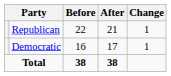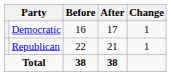rows swapped: (36, 29) <-> (36, 46)
